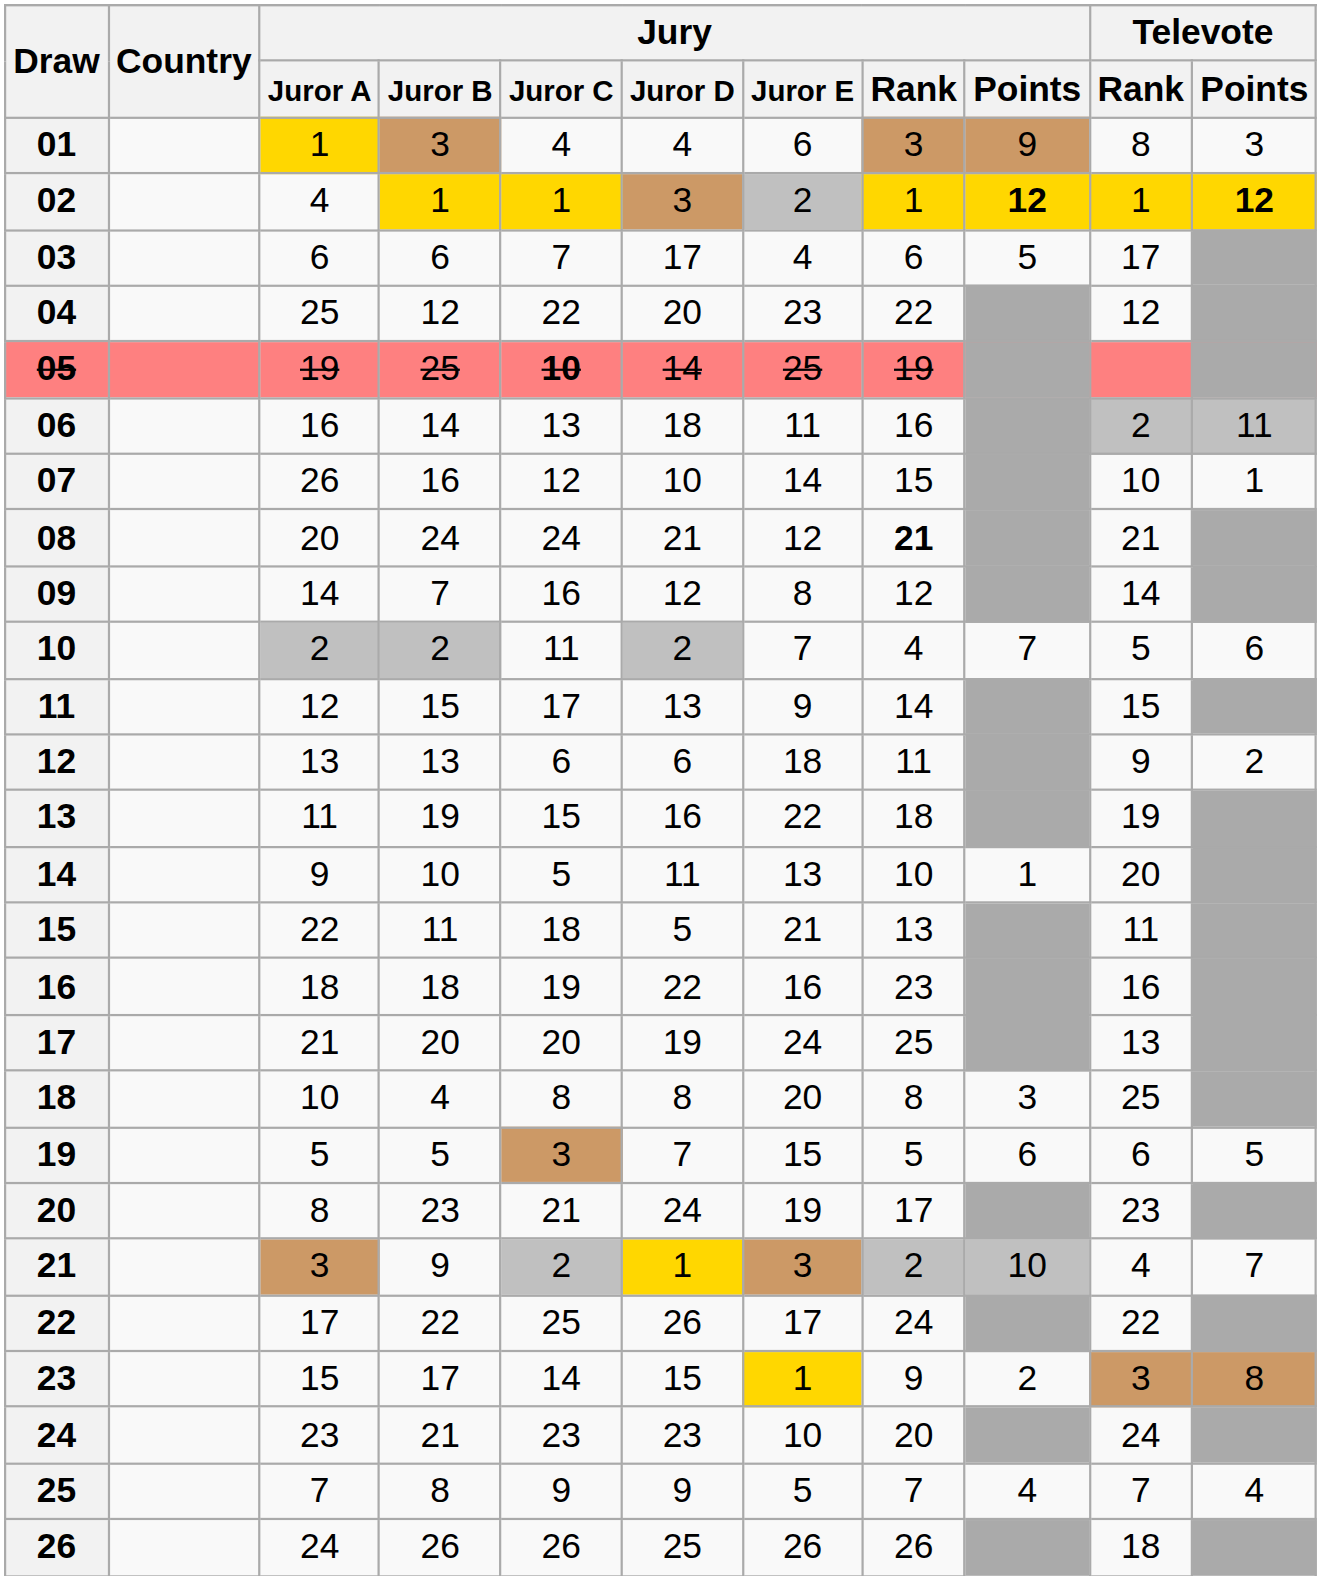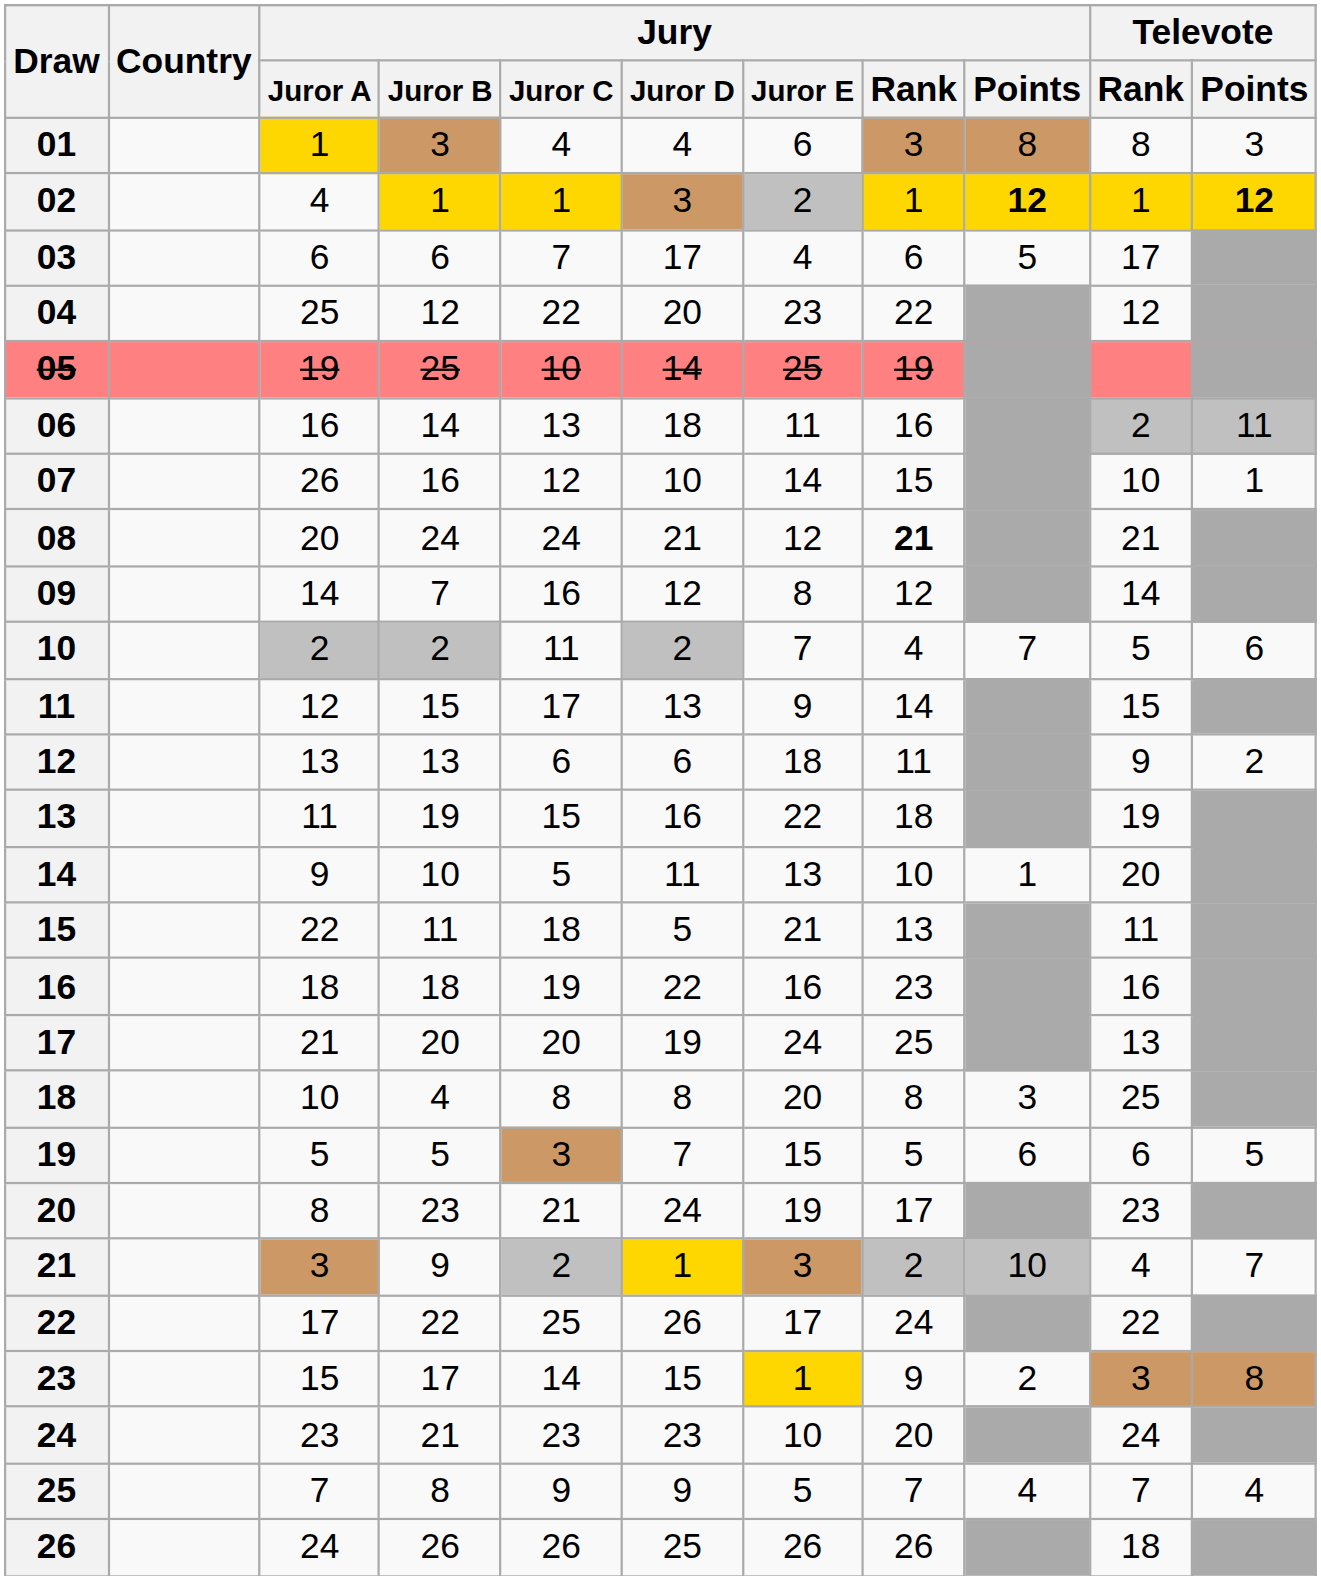(1027, 144) 9 -> (1027, 144) 8
(561, 369) bold -> (561, 369) normal
